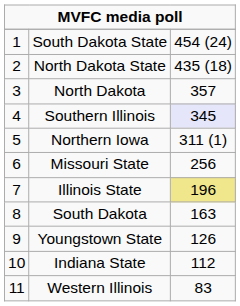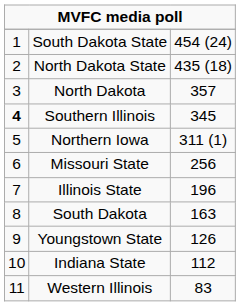(17, 115) normal -> (17, 115) bold
(203, 115) lavender background -> (203, 115) no background
(203, 189) khaki background -> (203, 189) no background
